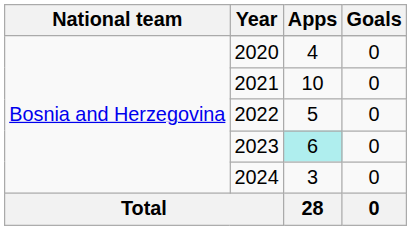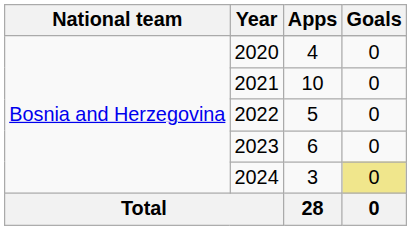(313, 146) paleturquoise background -> (313, 146) no background
(374, 177) no background -> (374, 177) khaki background
